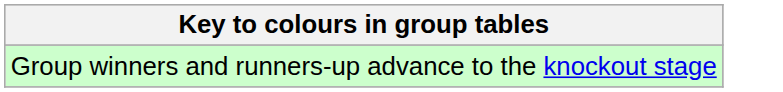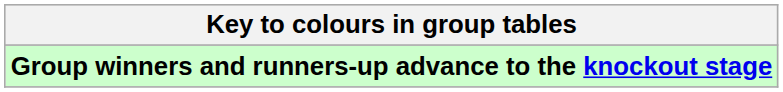(364, 65) normal -> (391, 65) bold
